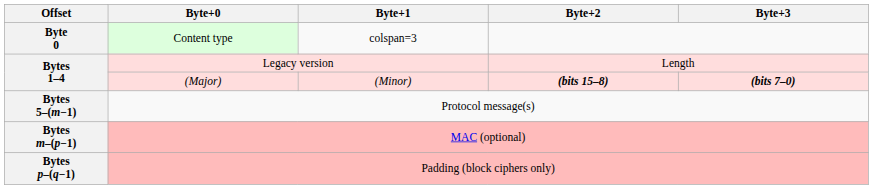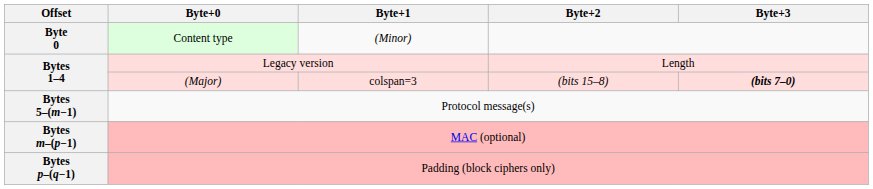(393, 38) colspan=3 -> (393, 38) (Minor)
(393, 81) (Minor) -> (393, 81) colspan=3
(583, 81) bold -> (583, 81) normal
